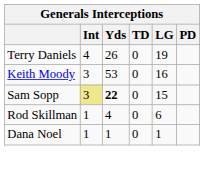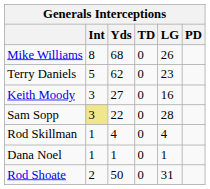+ row: (45, 54)
(86, 54) 4 -> (92, 74) 5
(111, 54) 26 -> (117, 74) 62
(162, 54) 19 -> (167, 74) 23
(111, 74) 53 -> (117, 94) 27
(111, 94) bold -> (117, 114) normal
(162, 94) 15 -> (167, 114) 28
(158, 114) 6 -> (164, 134) 4
+ row: (37, 174)
